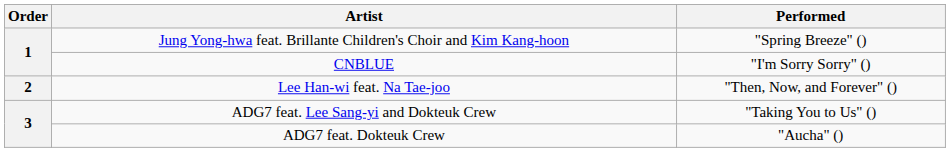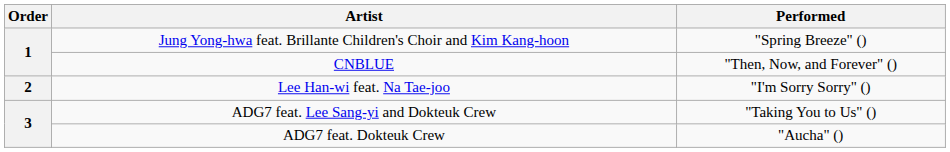(811, 64) "I'm Sorry Sorry" () -> (811, 64) "Then, Now, and Forever" ()
(811, 87) "Then, Now, and Forever" () -> (811, 87) "I'm Sorry Sorry" ()
